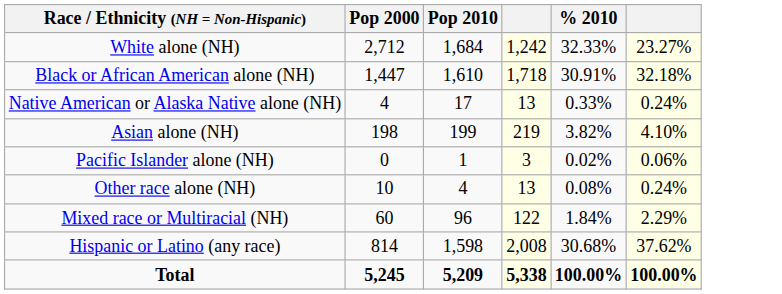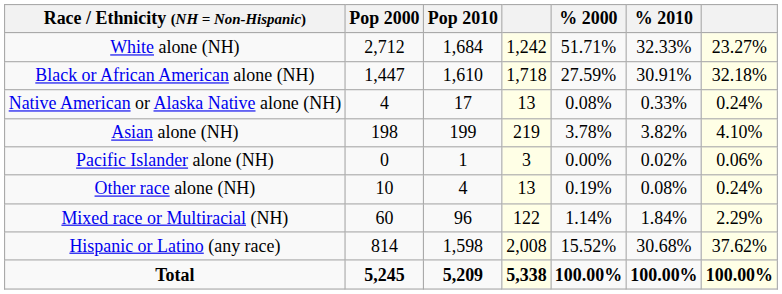+ column: (588, 18)
